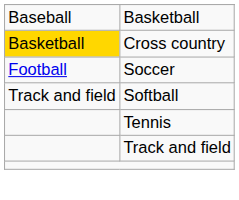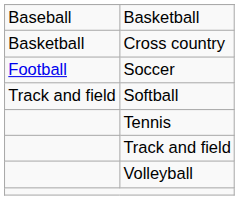(46, 43) gold background -> (46, 43) no background
+ row: (158, 174)
